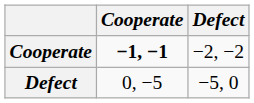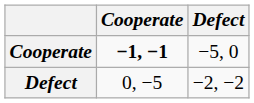(218, 51) −2, −2 -> (218, 51) −5, 0
(218, 82) −5, 0 -> (218, 82) −2, −2
